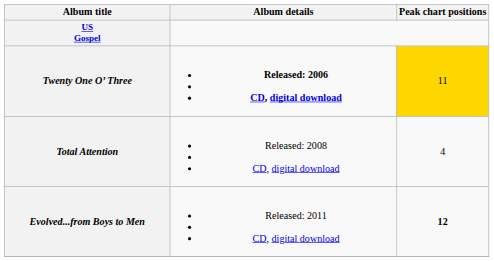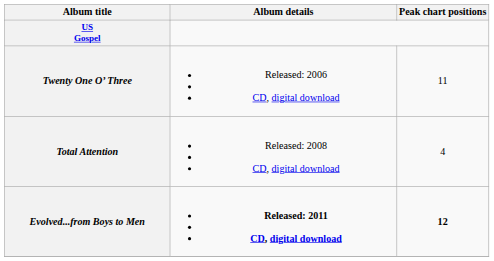(283, 87) bold -> (283, 87) normal
(443, 81) gold background -> (443, 81) no background
(283, 227) normal -> (283, 227) bold
